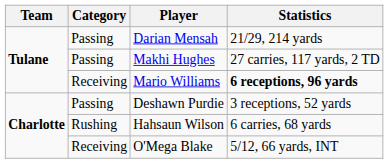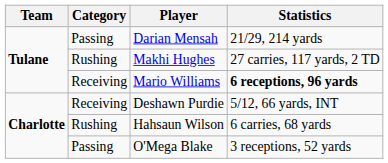(92, 59) Passing -> (94, 59) Rushing
(92, 103) Passing -> (99, 103) Receiving
(291, 103) 3 receptions, 52 yards -> (284, 103) 5/12, 66 yards, INT
(99, 147) Receiving -> (92, 147) Passing
(284, 147) 5/12, 66 yards, INT -> (291, 147) 3 receptions, 52 yards
